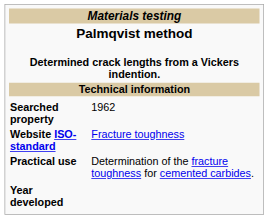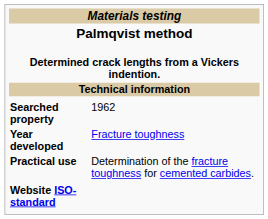(43, 140) Website ISO-standard -> (37, 140) Year developed
(37, 196) Year developed -> (43, 196) Website ISO-standard
